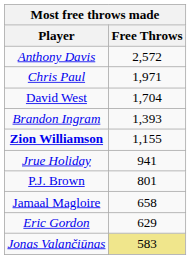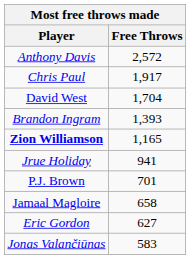(147, 77) 1,971 -> (147, 77) 1,917
(147, 139) 1,155 -> (147, 139) 1,165
(147, 181) 801 -> (147, 181) 701
(147, 222) 629 -> (147, 222) 627
(147, 243) khaki background -> (147, 243) no background
